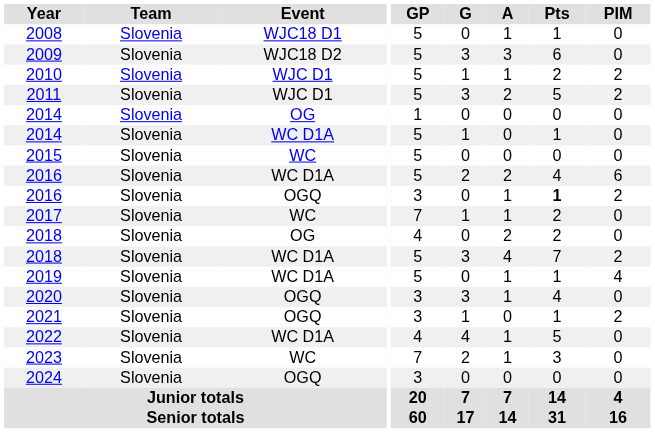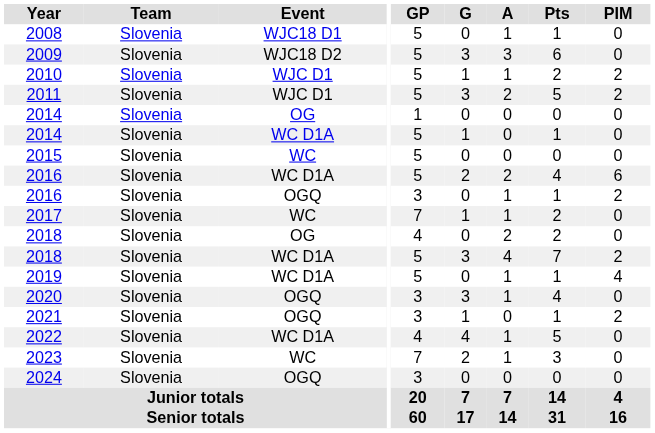(557, 195) bold -> (557, 195) normal
